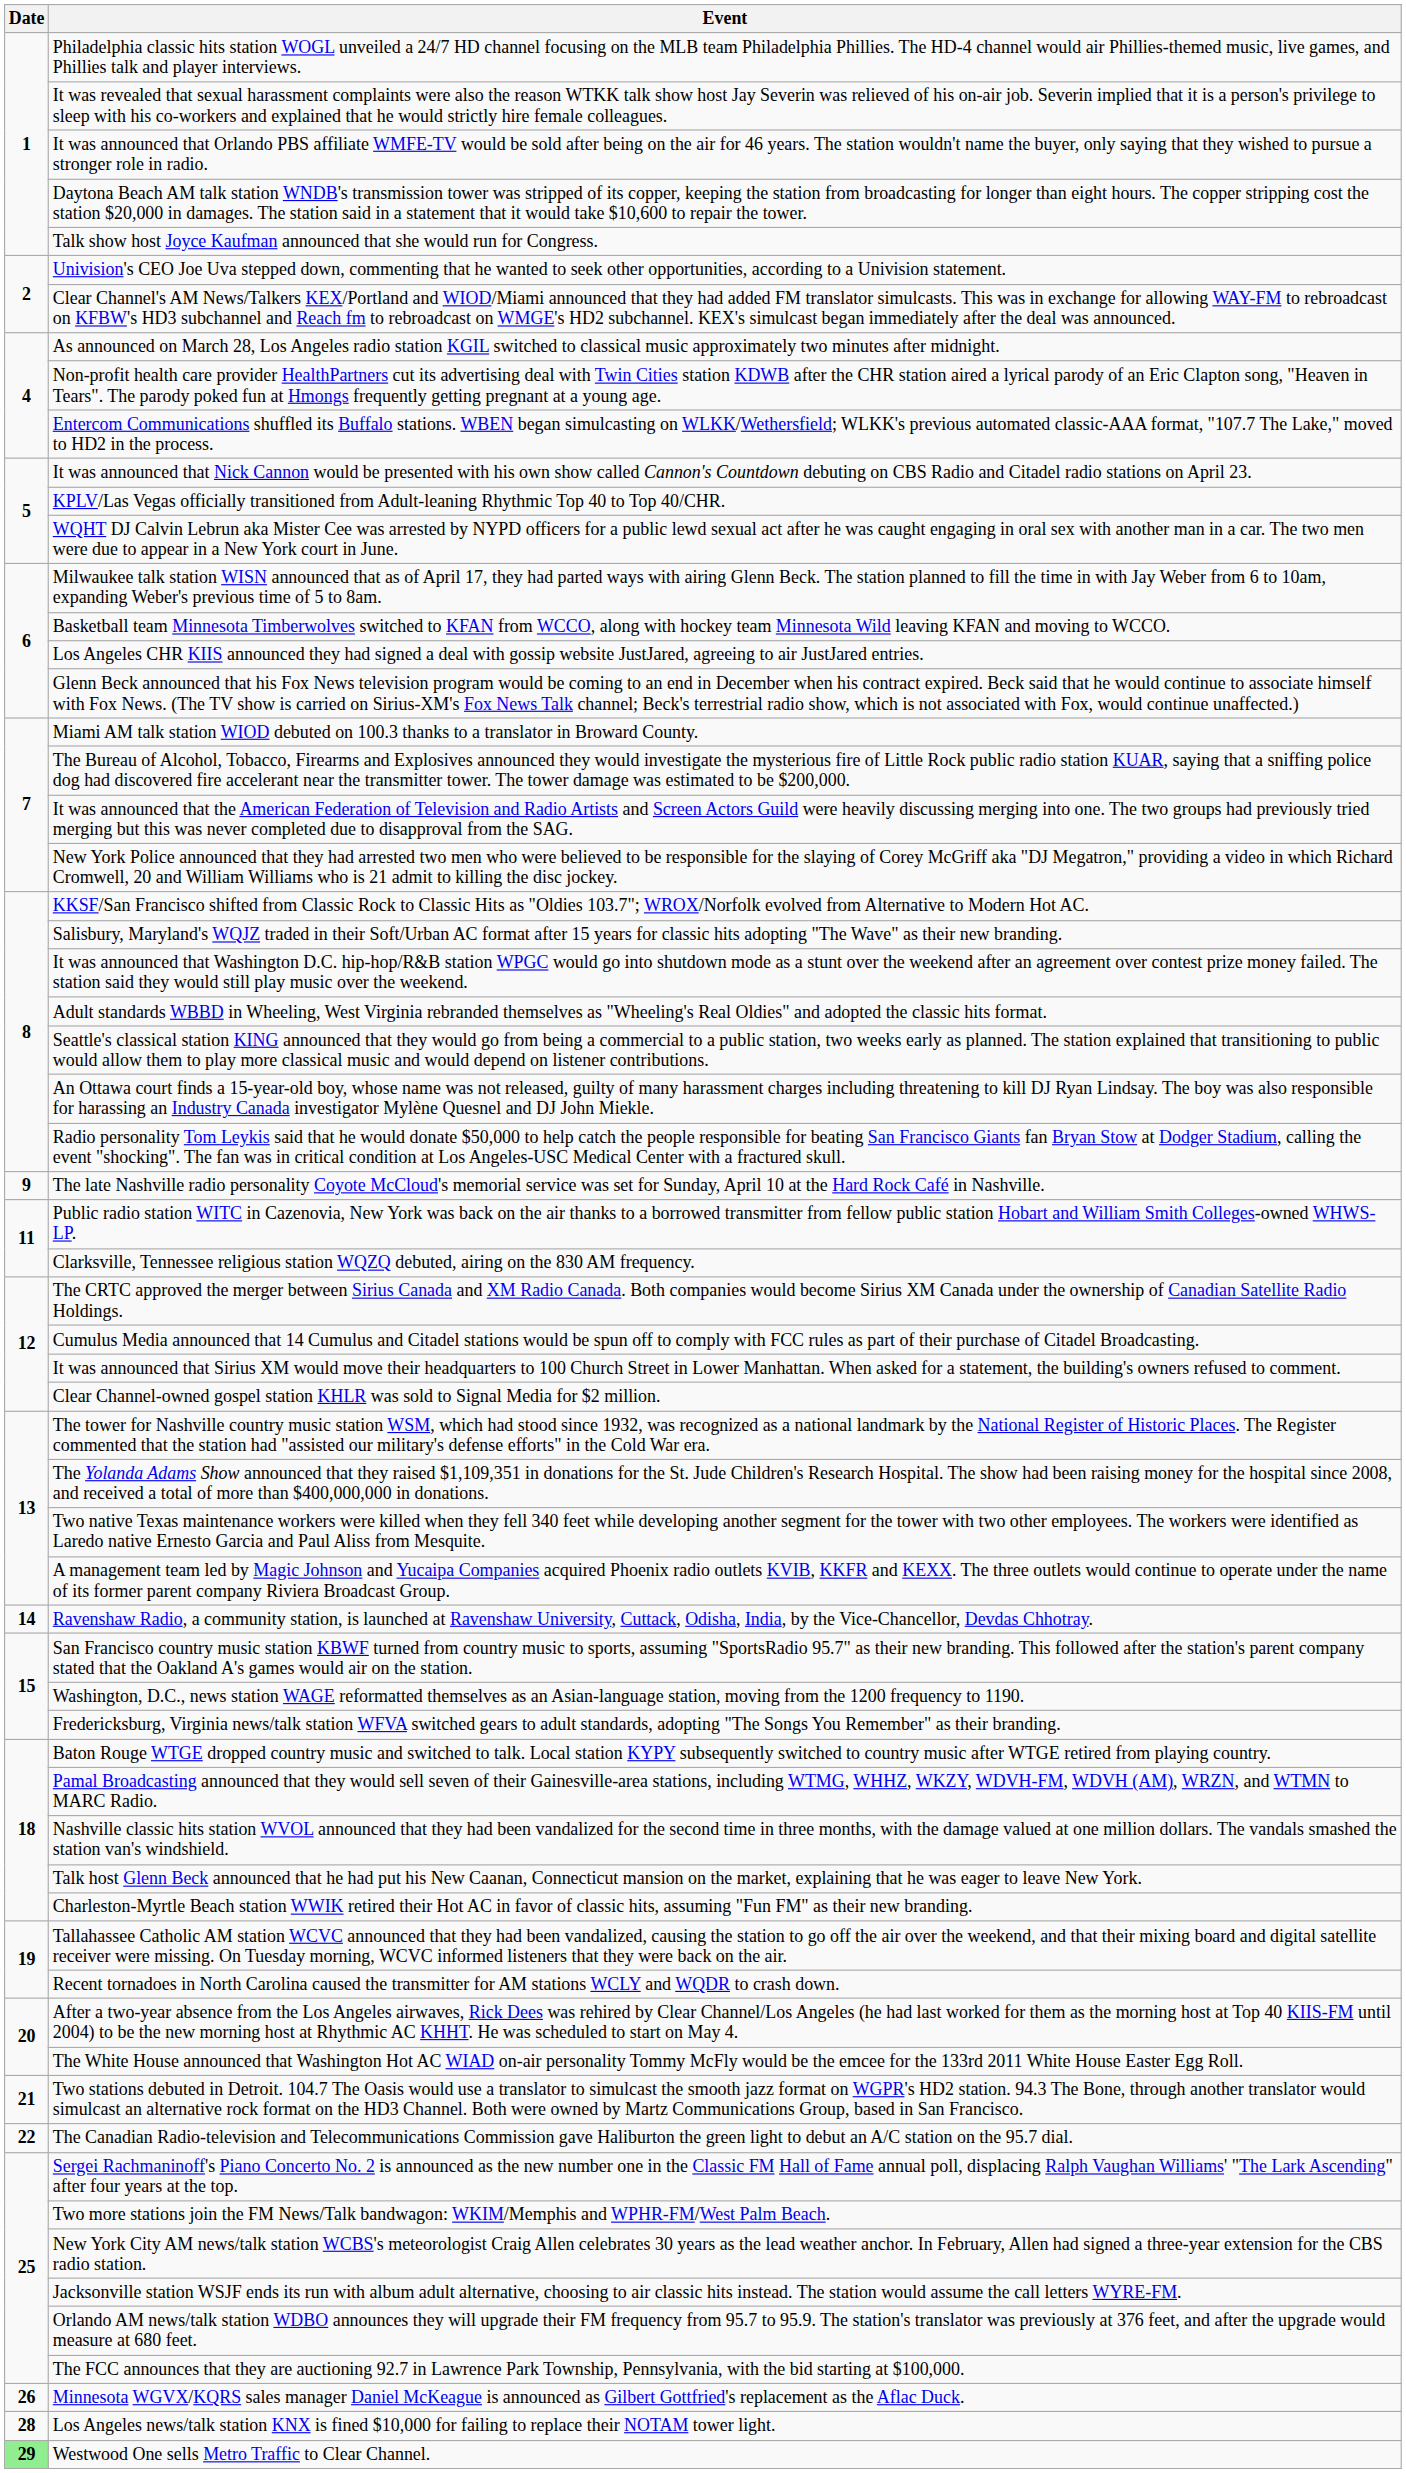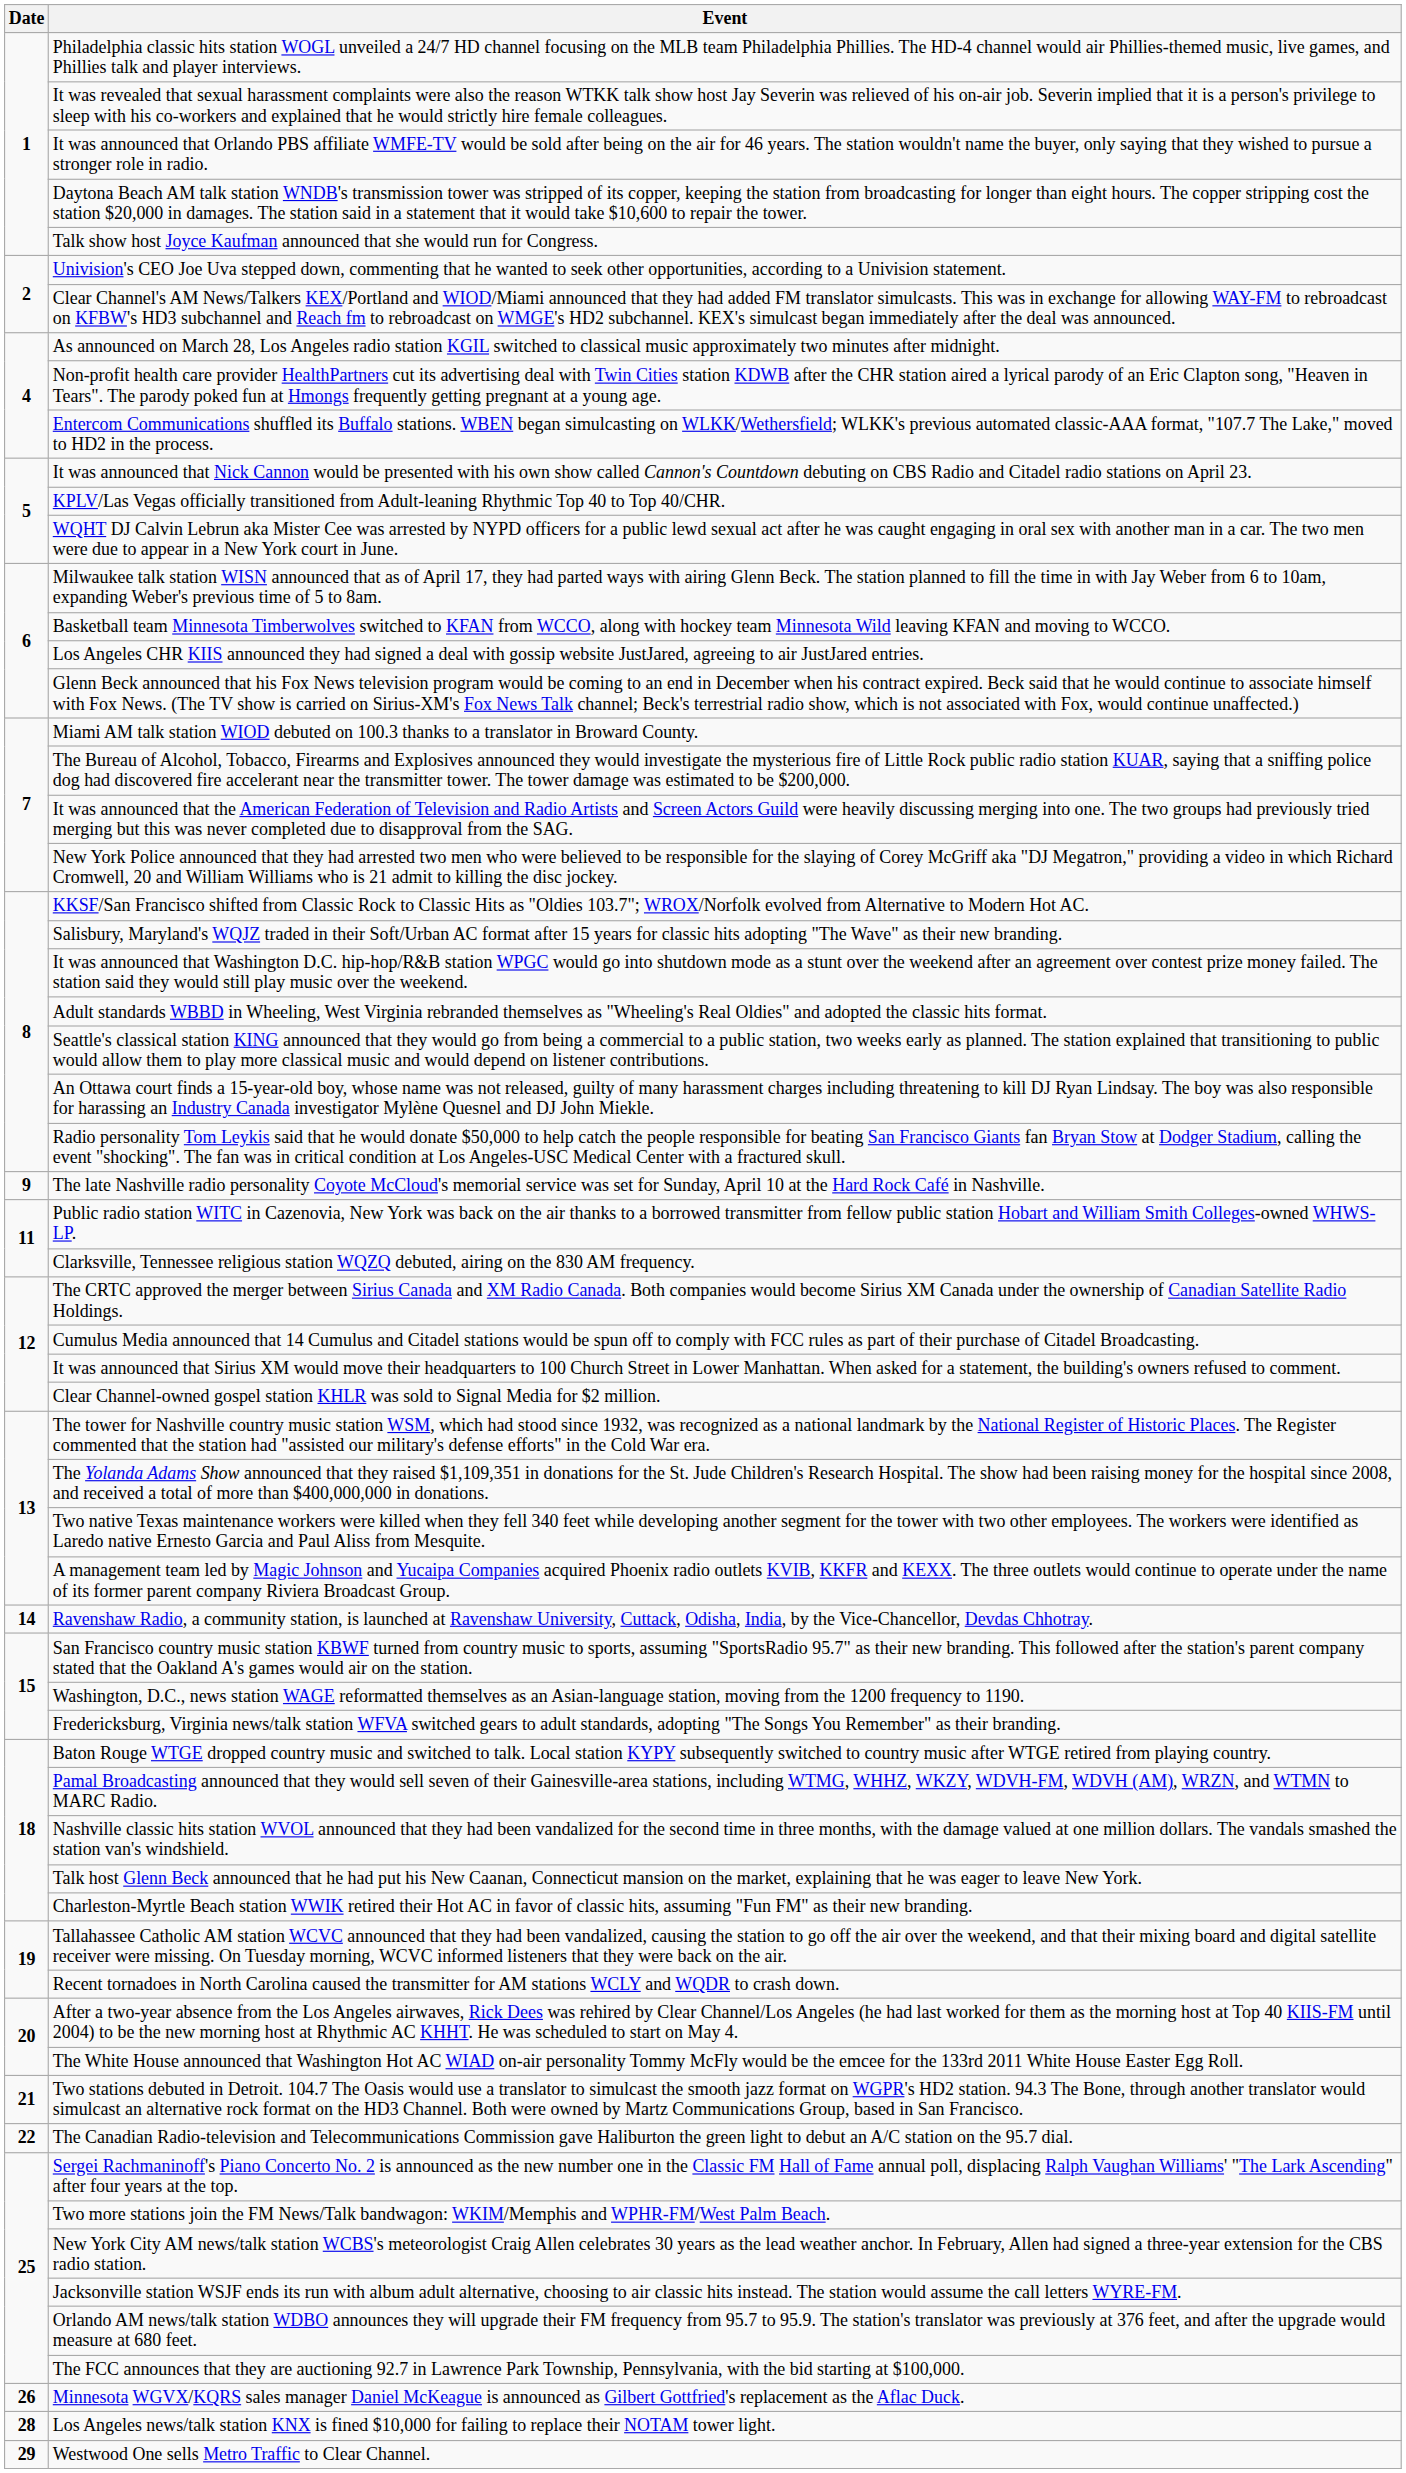(27, 2454) lightgreen background -> (27, 2454) no background
